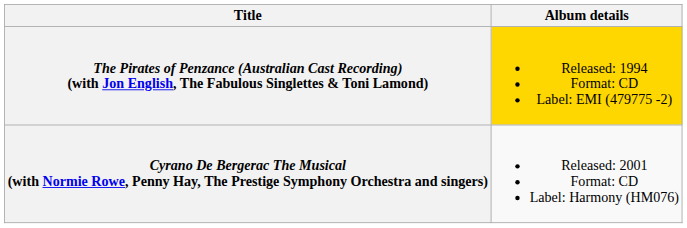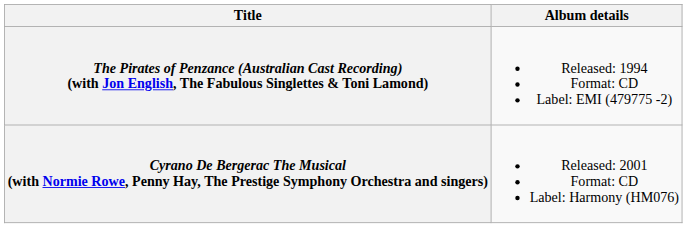(587, 84) gold background -> (587, 84) no background
